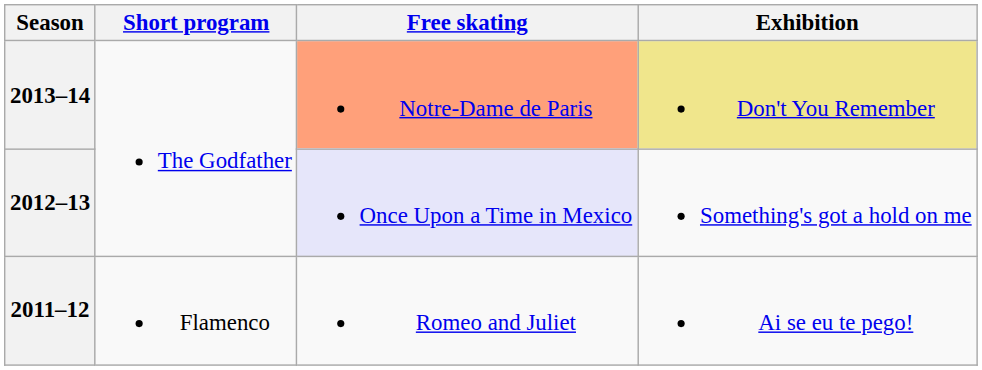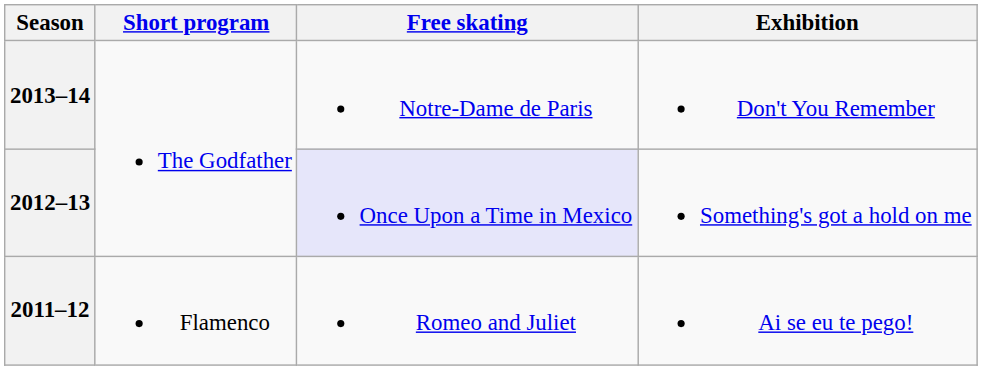(467, 108) lightsalmon background -> (467, 108) no background
(807, 108) khaki background -> (807, 108) no background
